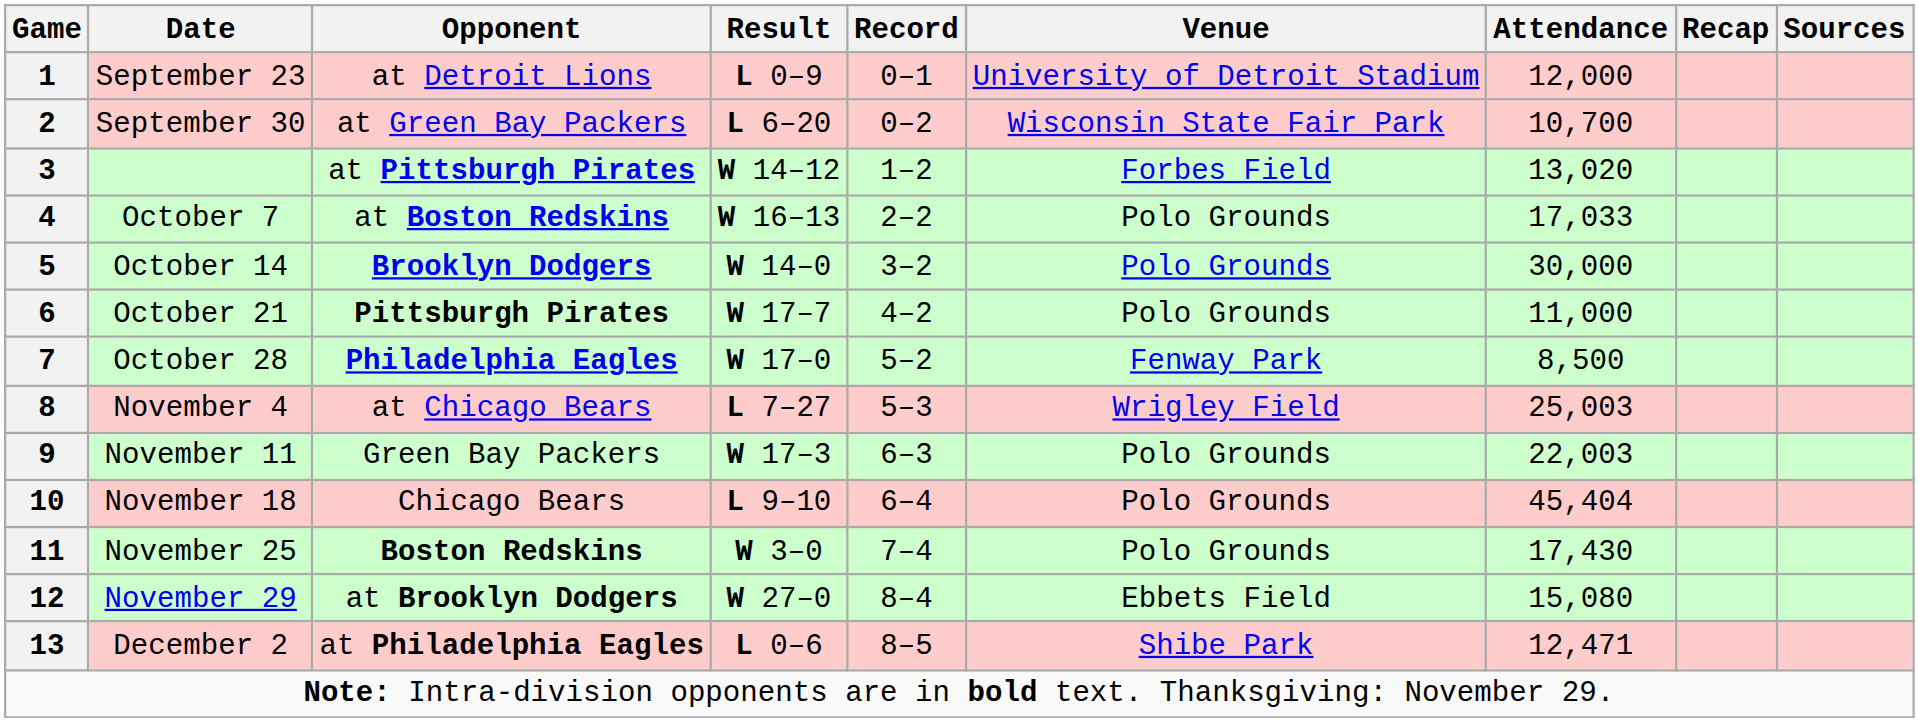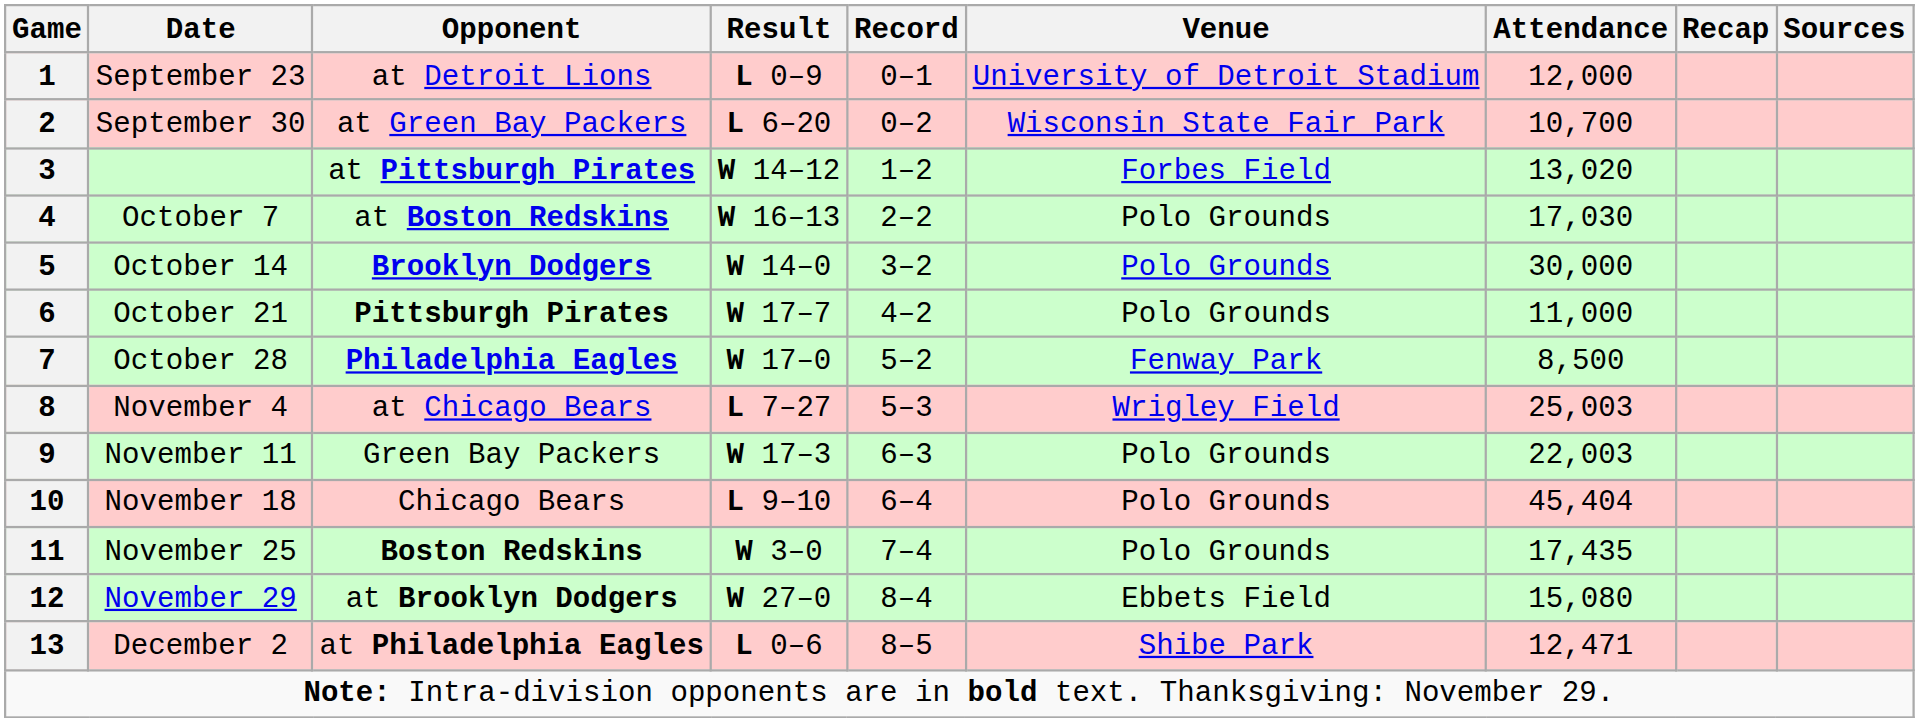(1581, 219) 17,033 -> (1581, 219) 17,030
(1581, 551) 17,430 -> (1581, 551) 17,435
